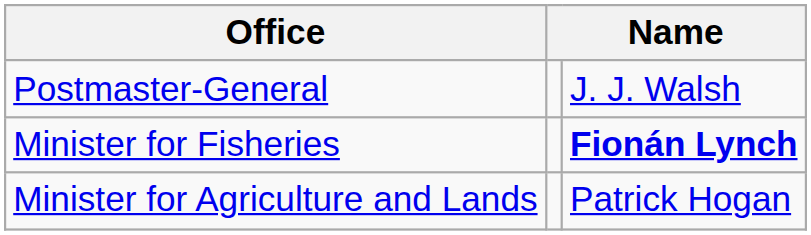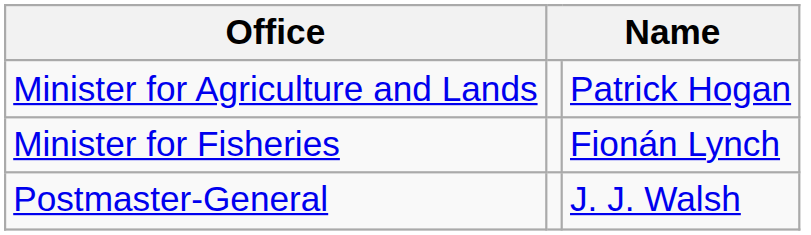rows swapped: (275, 199) <-> (171, 88)
(684, 144) bold -> (675, 144) normal
